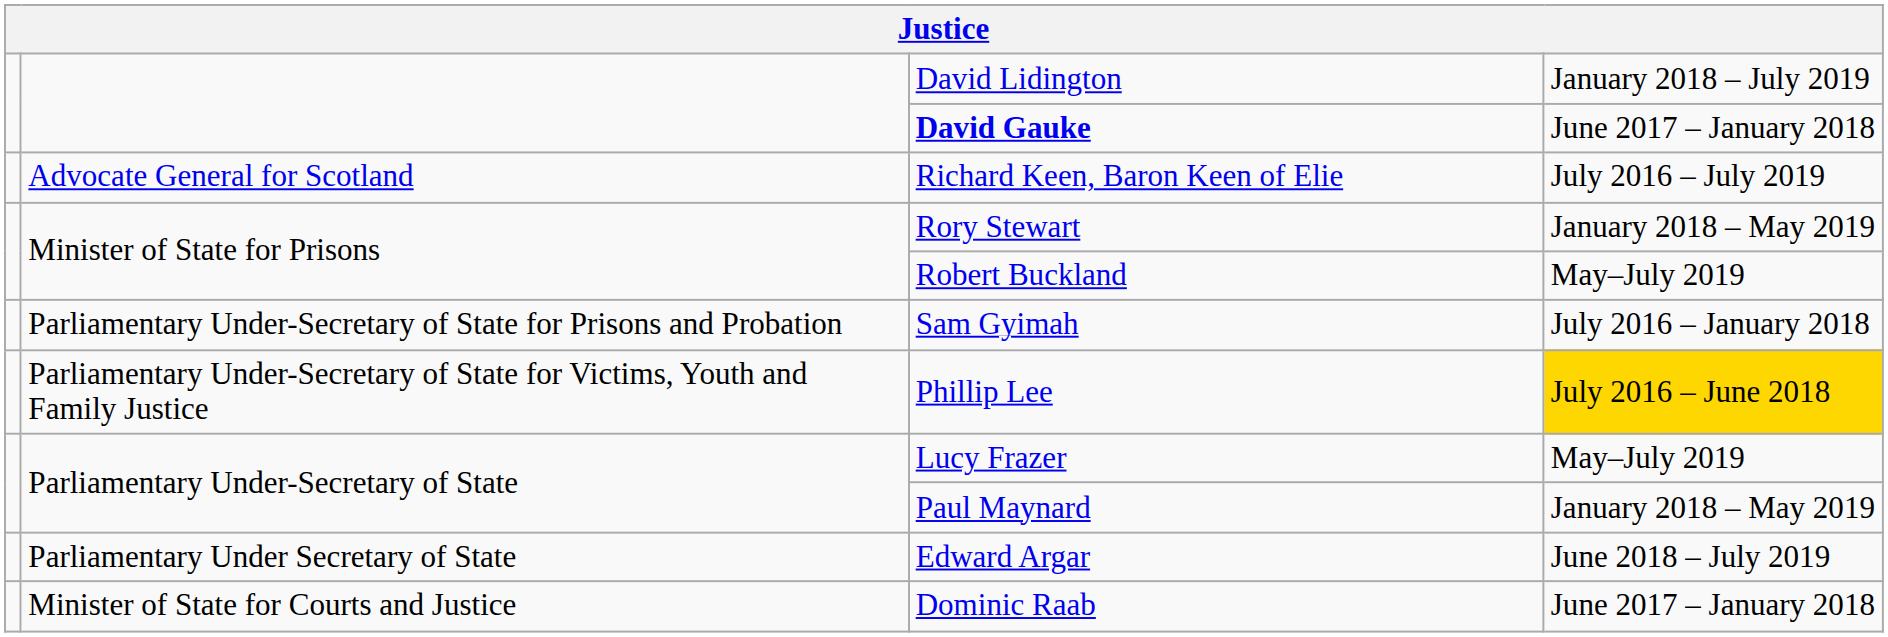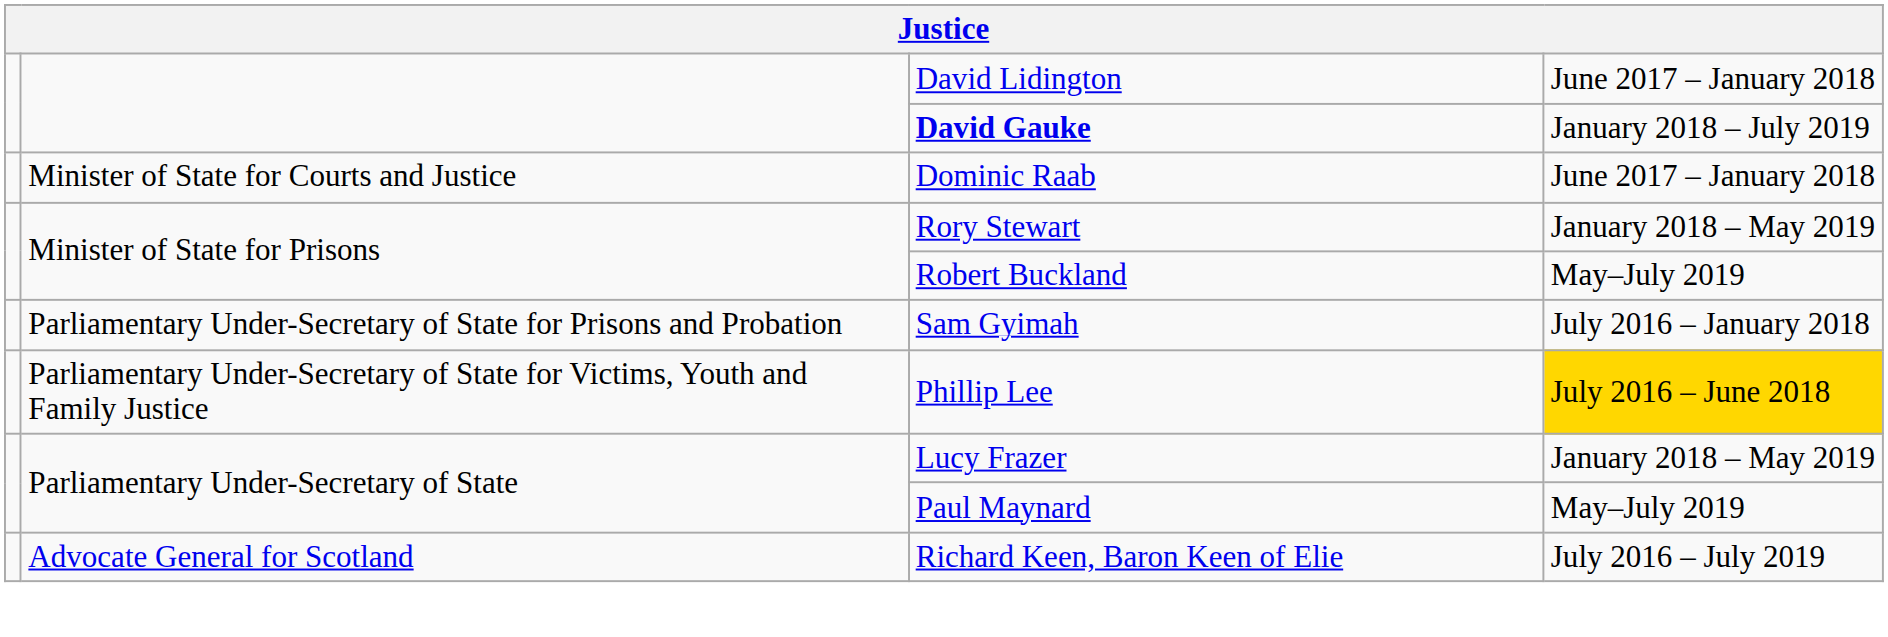(1710, 78) January 2018 – July 2019 -> (1713, 78) June 2017 – January 2018
(1713, 127) June 2017 – January 2018 -> (1710, 127) January 2018 – July 2019
rows swapped: (1006, 605) <-> (1129, 176)
(1648, 457) May–July 2019 -> (1713, 457) January 2018 – May 2019
(1713, 507) January 2018 – May 2019 -> (1648, 507) May–July 2019
- row: (1003, 556)
